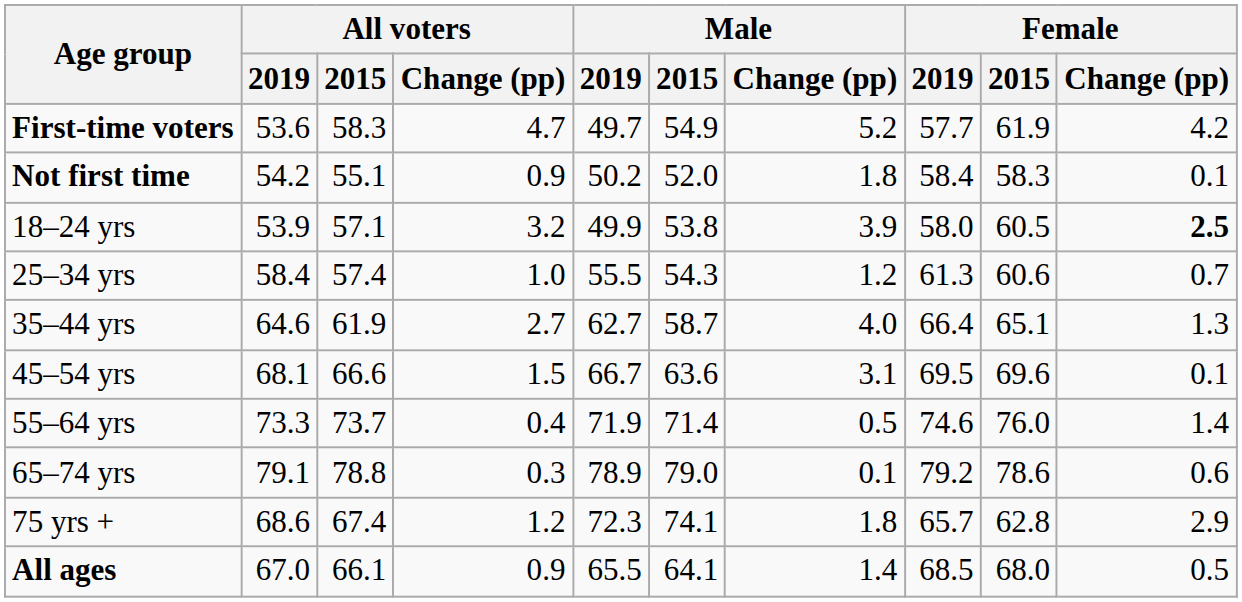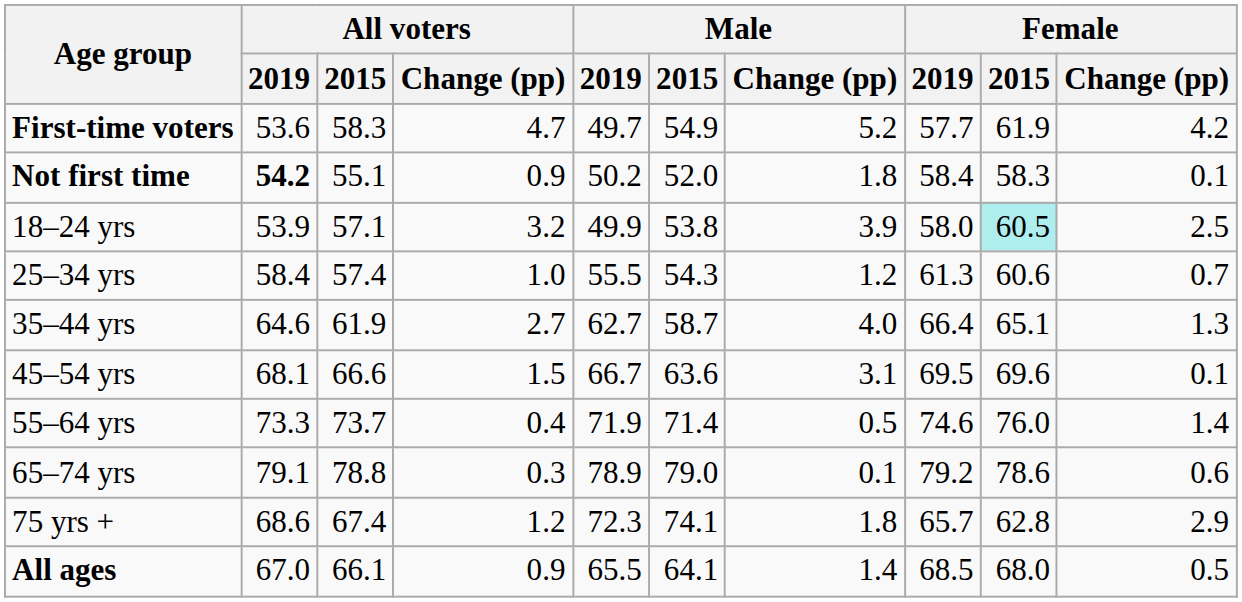(283, 176) normal -> (283, 176) bold
(1023, 226) no background -> (1023, 226) paleturquoise background
(1210, 226) bold -> (1210, 226) normal
